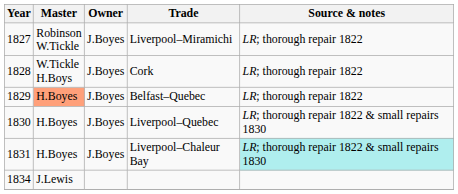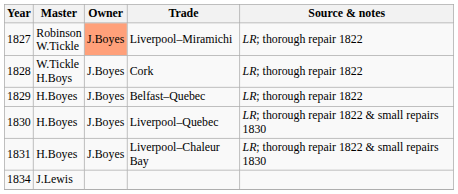(106, 39) no background -> (106, 39) lightsalmon background
(57, 96) lightsalmon background -> (57, 96) no background
(341, 154) paleturquoise background -> (341, 154) no background
